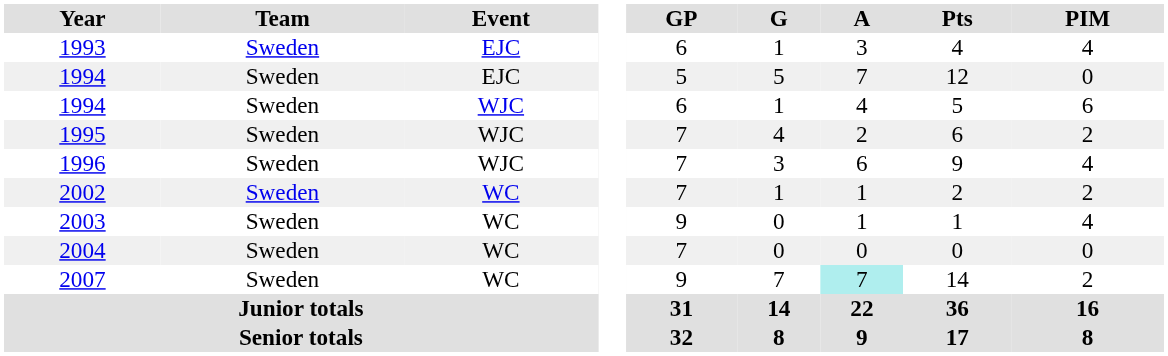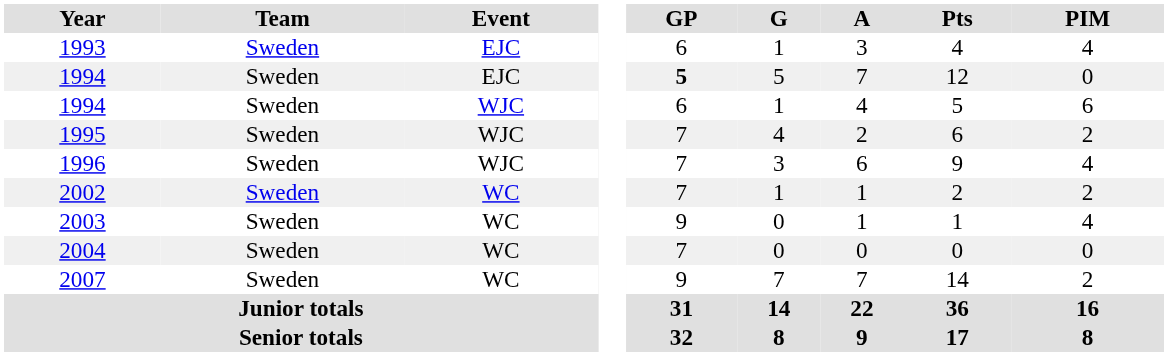(681, 76) normal -> (681, 76) bold
(862, 279) paleturquoise background -> (862, 279) no background
